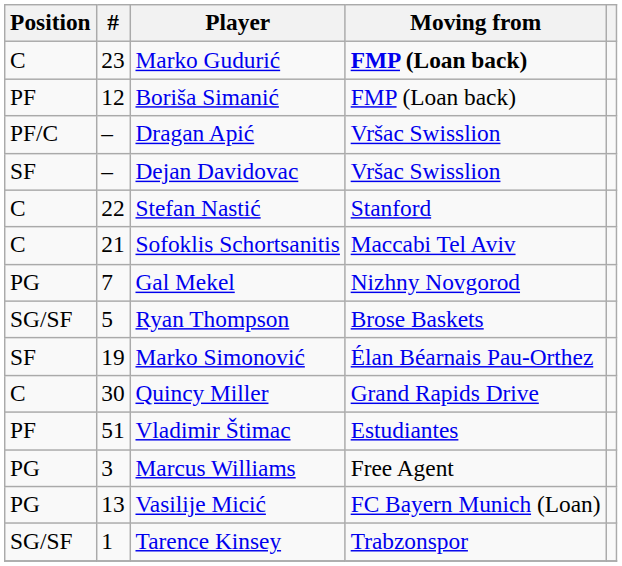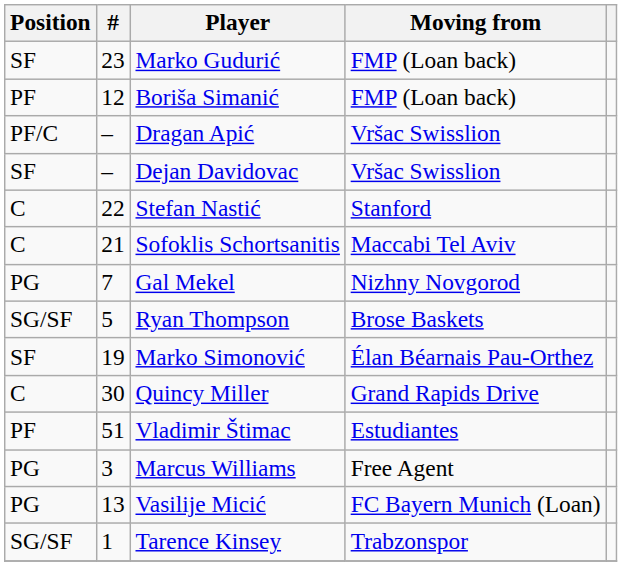(18, 60) C -> (23, 60) SF
(439, 60) bold -> (433, 60) normal
